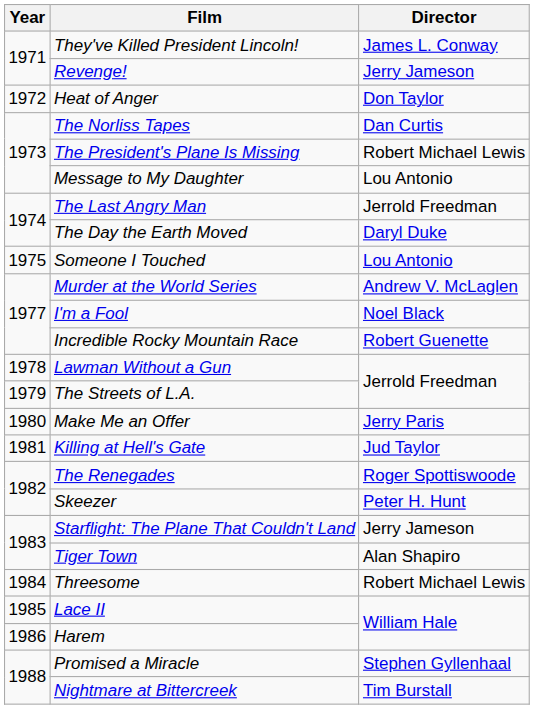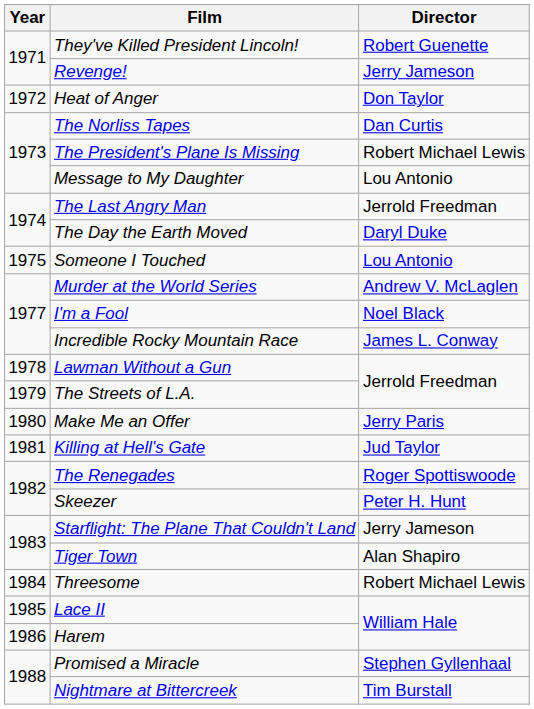(430, 44) James L. Conway -> (426, 44) Robert Guenette
(426, 340) Robert Guenette -> (430, 340) James L. Conway
